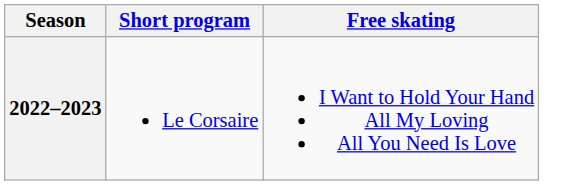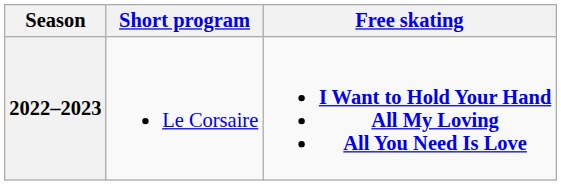(401, 120) normal -> (409, 120) bold
